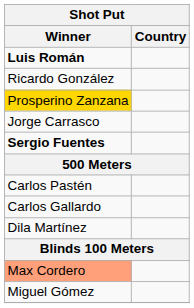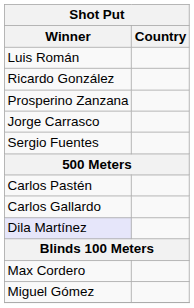(46, 57) bold -> (43, 57) normal
(68, 100) gold background -> (68, 100) no background
(56, 143) bold -> (53, 143) normal
(47, 228) no background -> (47, 228) lavender background
(46, 270) lightsalmon background -> (46, 270) no background
